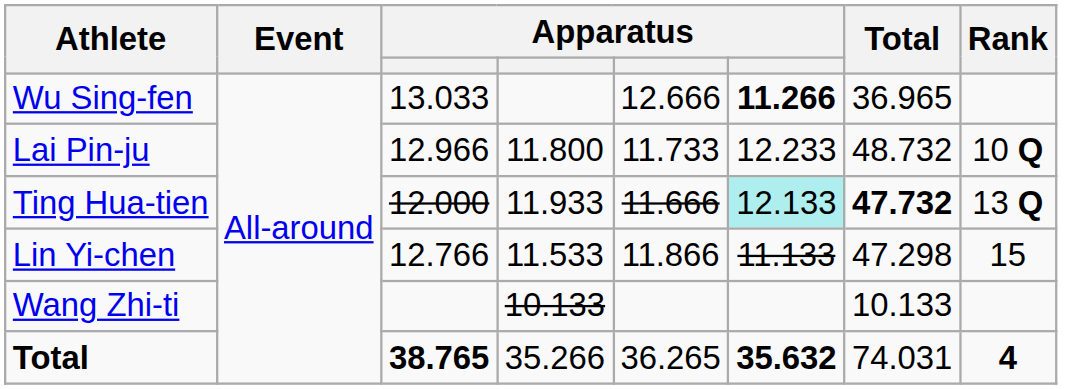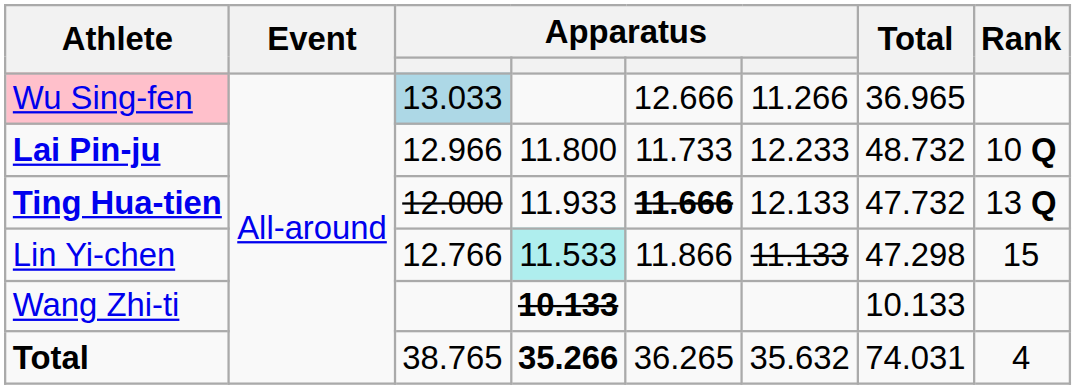(103, 99) no background -> (103, 99) pink background
(439, 99) no background -> (452, 99) lightblue background
(786, 99) bold -> (800, 99) normal
(81, 151) normal -> (87, 151) bold
(111, 202) normal -> (117, 202) bold
(671, 202) normal -> (684, 202) bold
(786, 202) paleturquoise background -> (800, 202) no background
(902, 202) bold -> (915, 202) normal
(555, 254) no background -> (568, 254) paleturquoise background
(555, 306) normal -> (568, 306) bold
(439, 358) bold -> (452, 358) normal
(555, 358) normal -> (568, 358) bold
(786, 358) bold -> (800, 358) normal
(1008, 358) bold -> (1021, 358) normal
